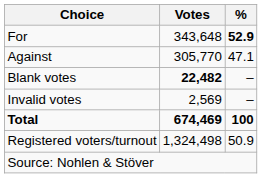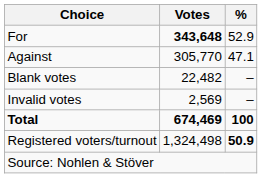(198, 36) normal -> (198, 36) bold
(241, 36) bold -> (241, 36) normal
(201, 78) bold -> (201, 78) normal
(241, 141) normal -> (241, 141) bold
